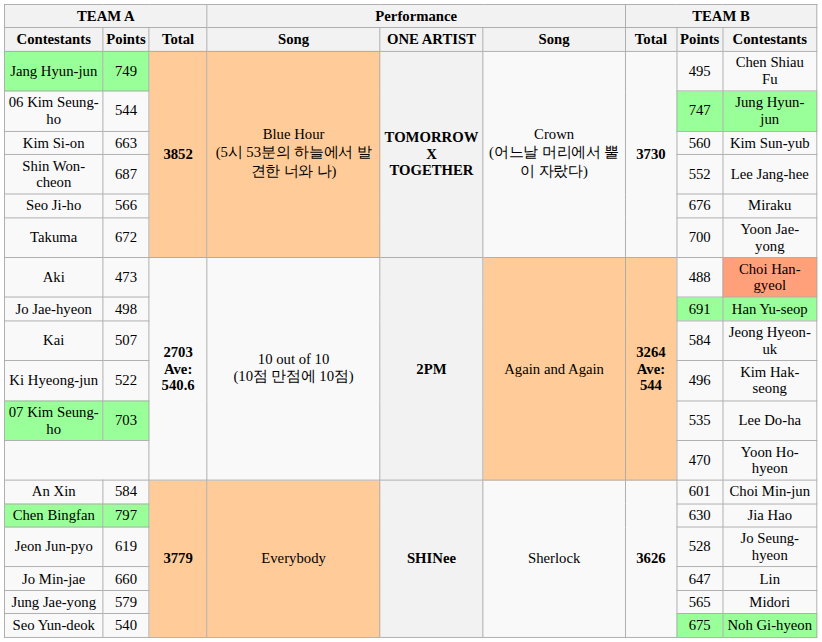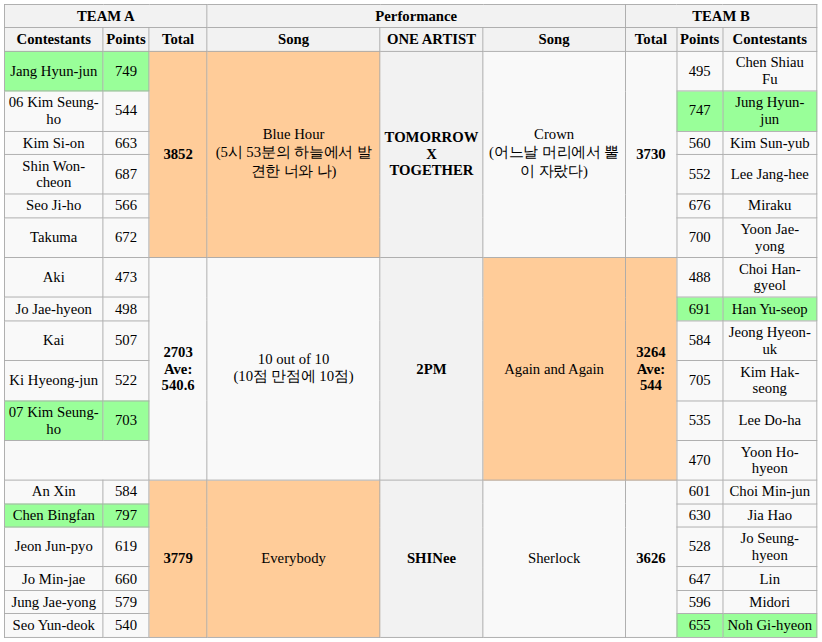(770, 277) lightsalmon background -> (770, 277) no background
(700, 380) 496 -> (700, 380) 705
(700, 601) 565 -> (700, 601) 596
(700, 625) 675 -> (700, 625) 655
